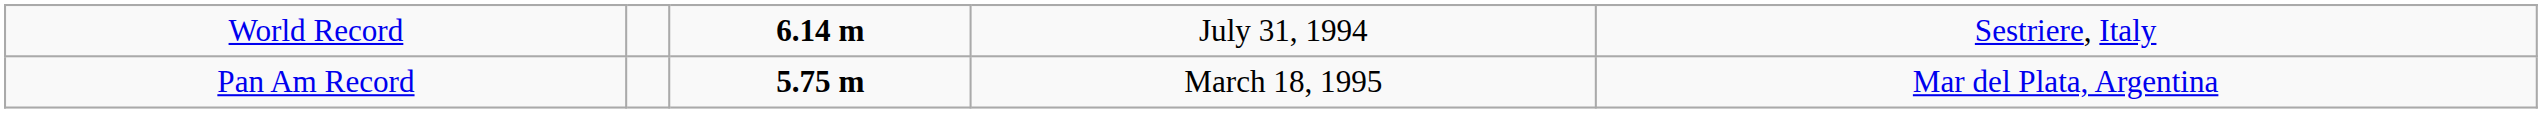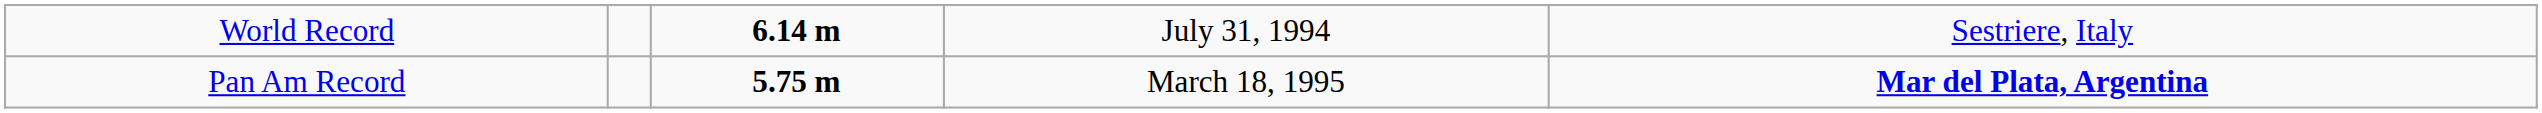(2066, 81) normal -> (2042, 81) bold
